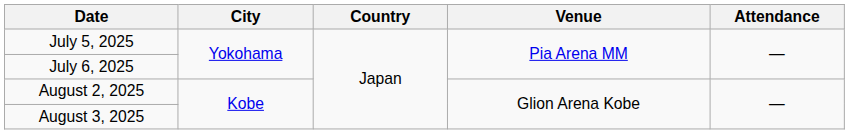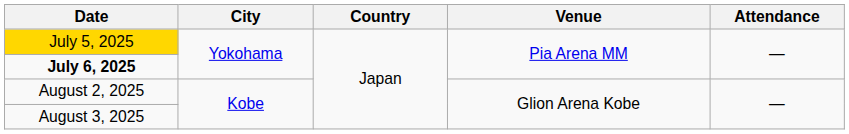(91, 41) no background -> (91, 41) gold background
(91, 66) normal -> (91, 66) bold
